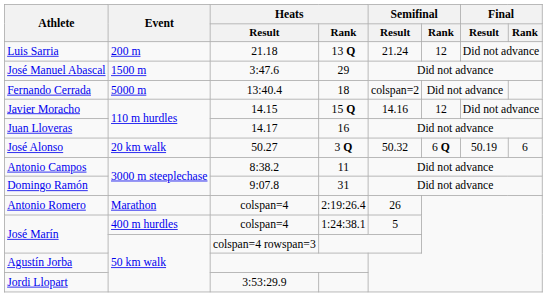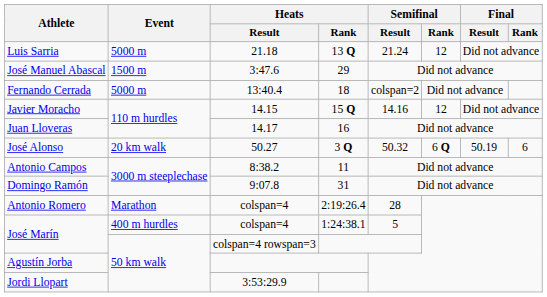(126, 51) 200 m -> (129, 51) 5000 m
(395, 205) 26 -> (395, 205) 28
